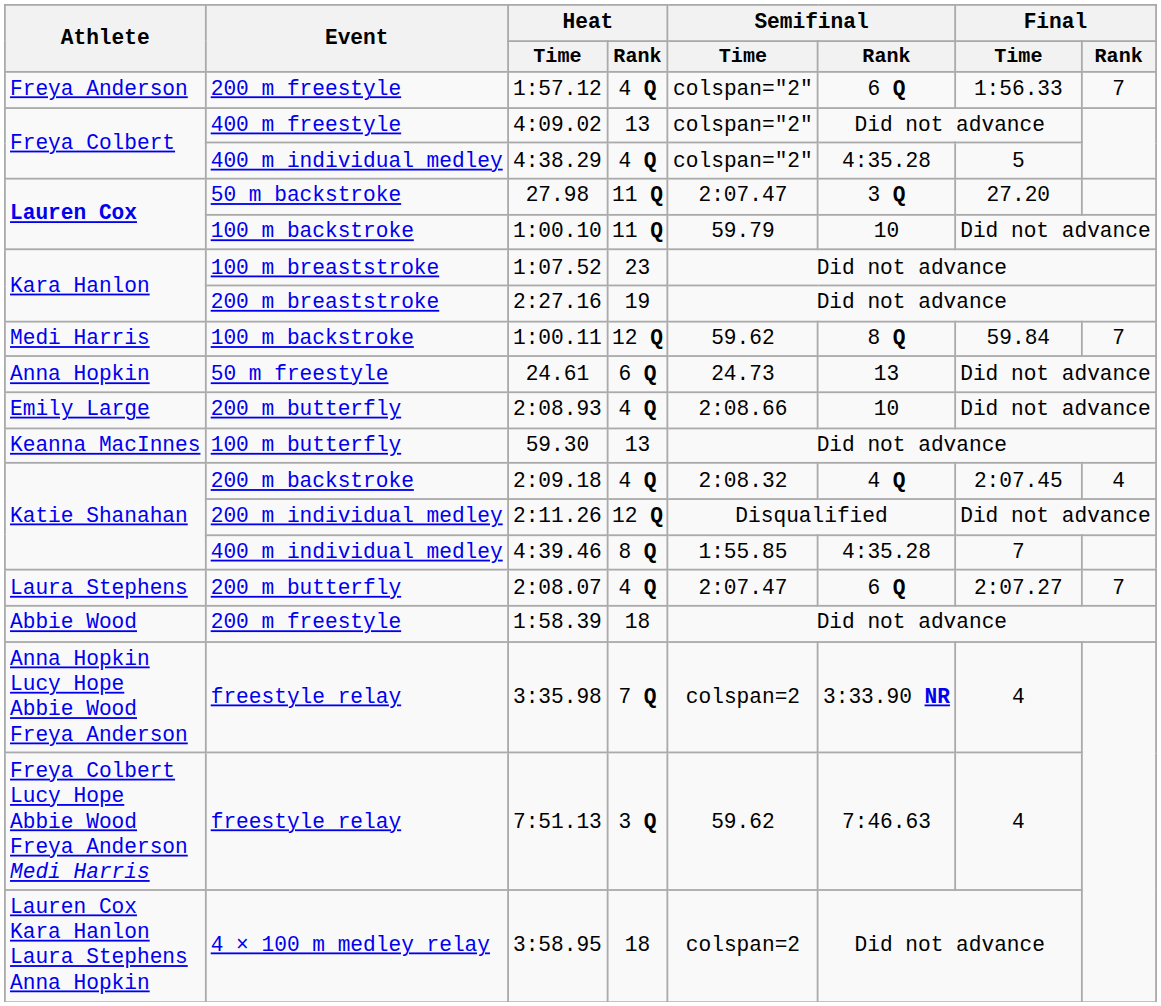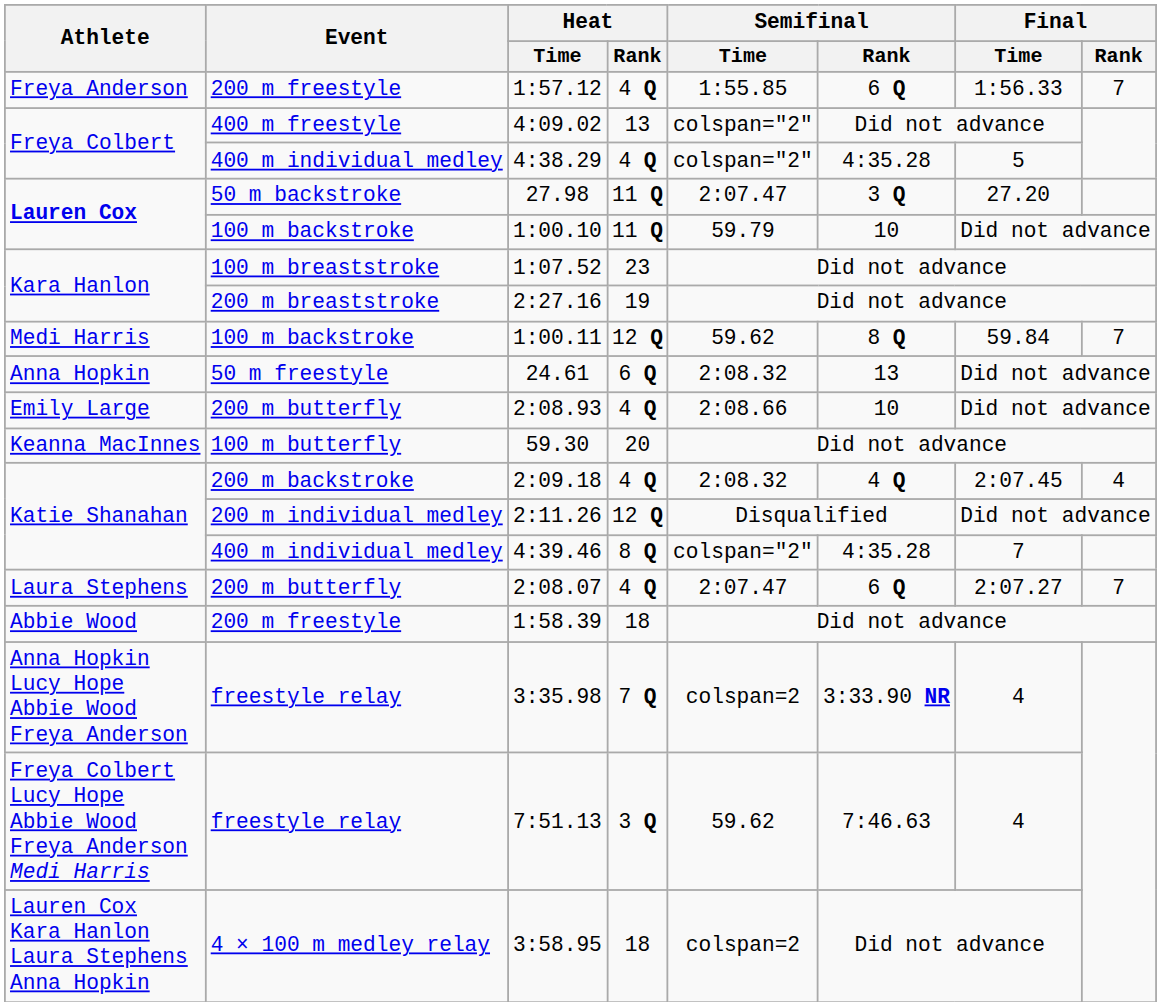(743, 90) colspan="2" -> (743, 90) 1:55.85
(743, 374) 24.73 -> (743, 374) 2:08.32
(637, 445) 13 -> (637, 445) 20
(743, 552) 1:55.85 -> (743, 552) colspan="2"
